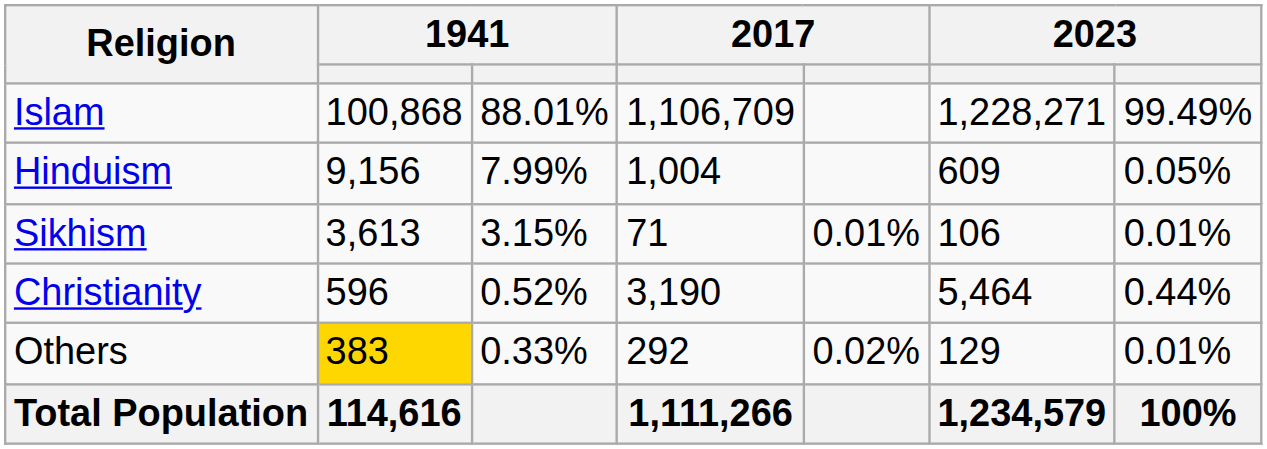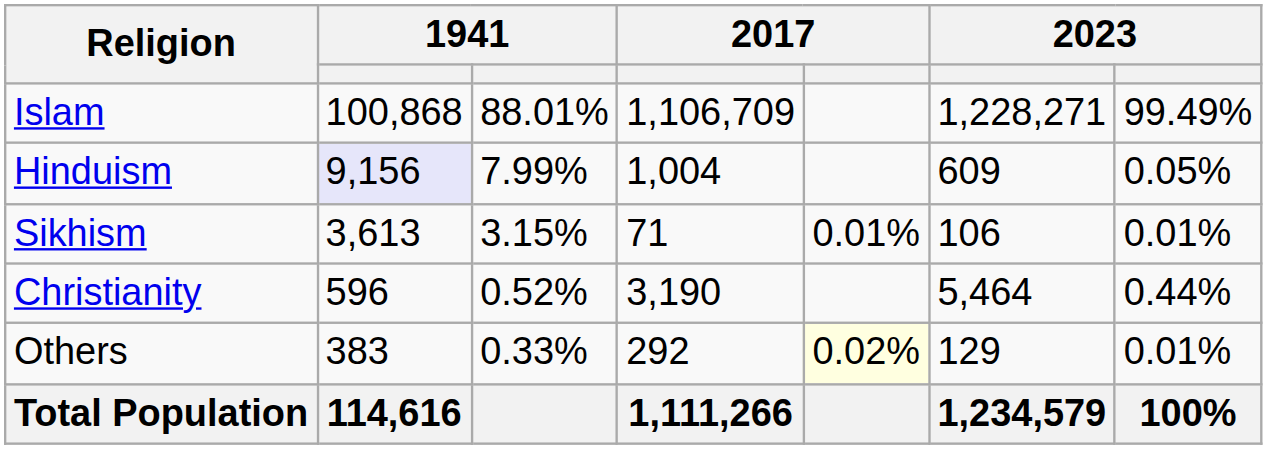(373, 172) no background -> (373, 172) lavender background
(357, 352) gold background -> (357, 352) no background
(866, 352) no background -> (866, 352) lightyellow background
